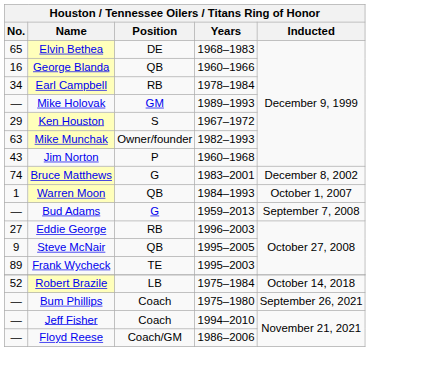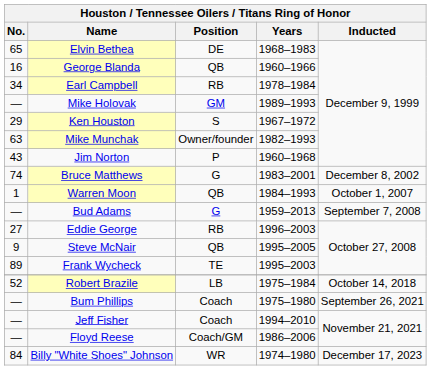+ row: (102, 355)
